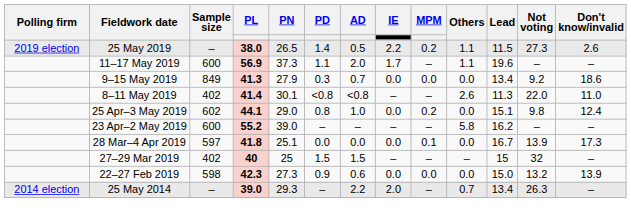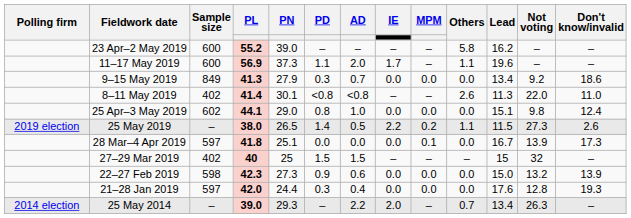rows swapped: (139, 48) <-> (139, 127)
(429, 111) 0.2 -> (429, 111) 0.0
+ row: (139, 190)
